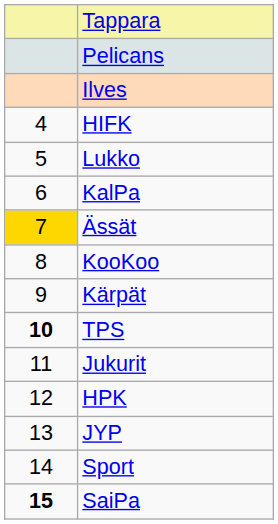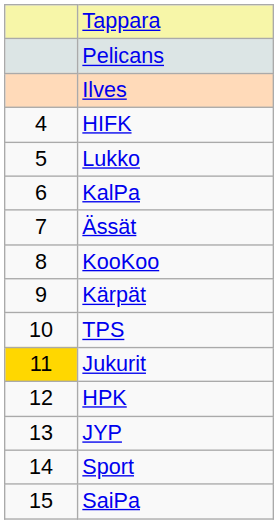(41, 227) gold background -> (41, 227) no background
(41, 329) bold -> (41, 329) normal
(41, 364) no background -> (41, 364) gold background
(41, 501) bold -> (41, 501) normal
